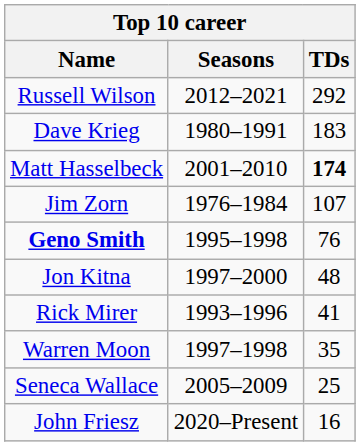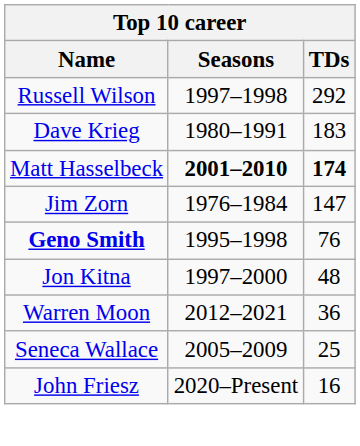(236, 95) 2012–2021 -> (236, 95) 1997–1998
(236, 167) normal -> (236, 167) bold
(329, 204) 107 -> (329, 204) 147
- row: (87, 312)
(236, 349) 1997–1998 -> (236, 312) 2012–2021
(329, 349) 35 -> (329, 312) 36
